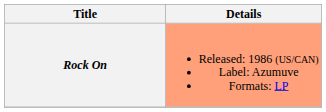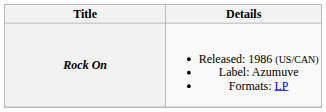(244, 72) lightsalmon background -> (244, 72) no background
